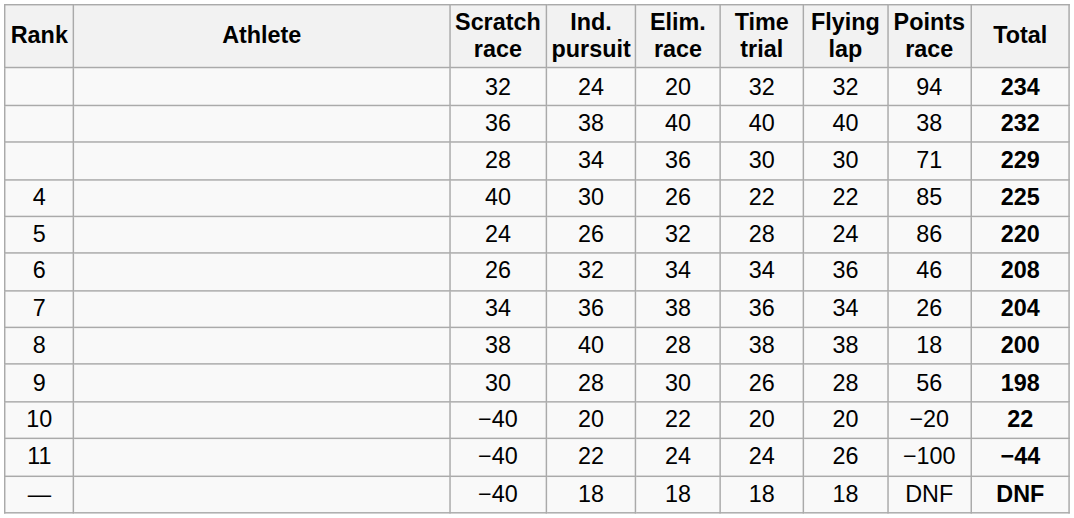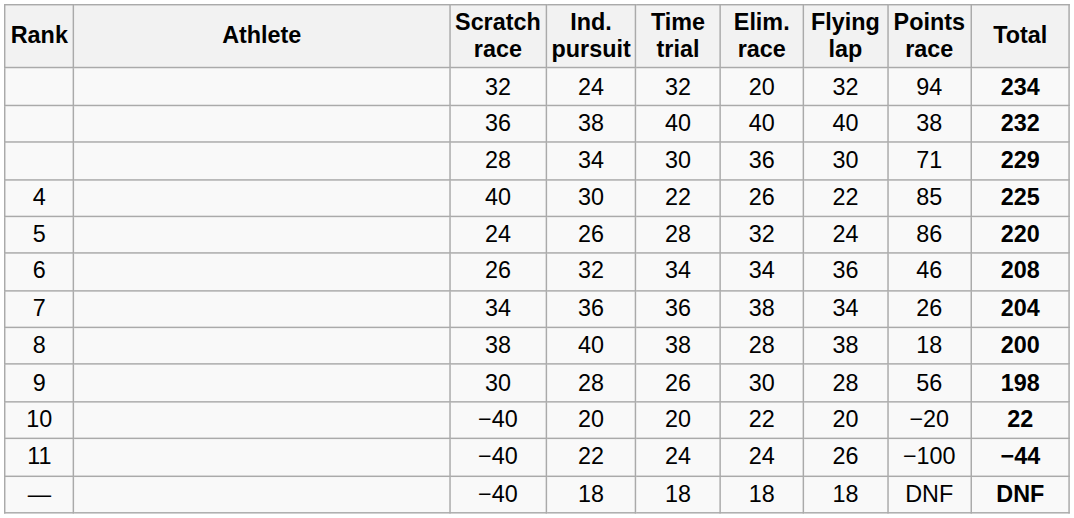columns swapped: (678, 36) <-> (762, 36)
